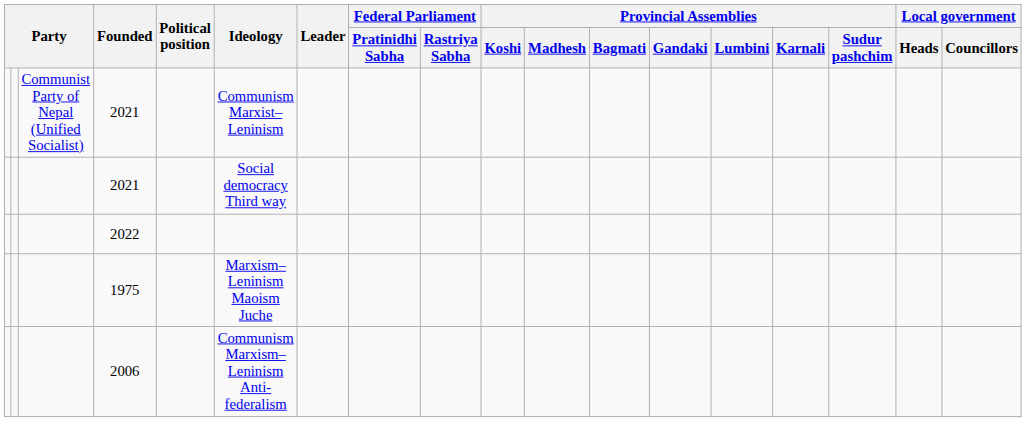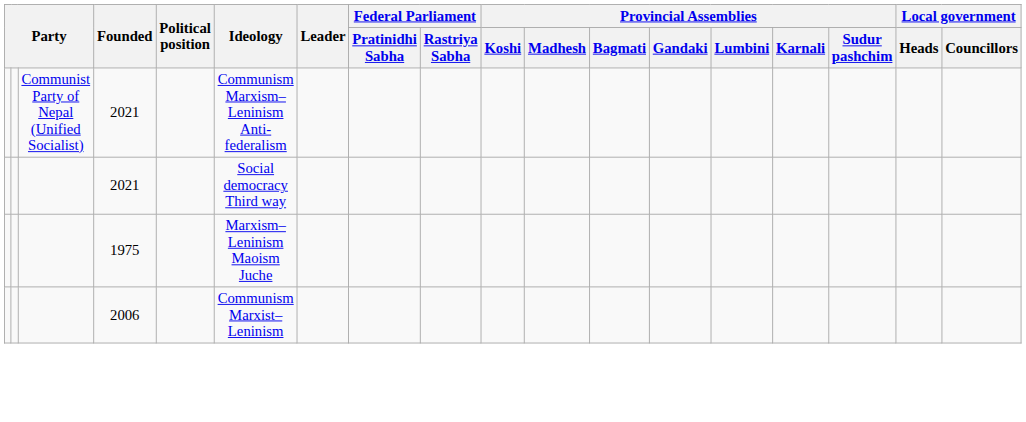(256, 112) Communism Marxist–Leninism -> (256, 112) Communism Marxism–Leninism Anti-federalism
- row: (56, 234)
(256, 371) Communism Marxism–Leninism Anti-federalism -> (256, 315) Communism Marxist–Leninism
